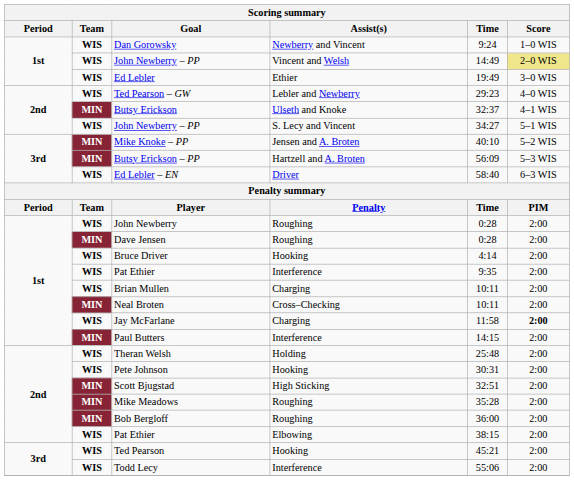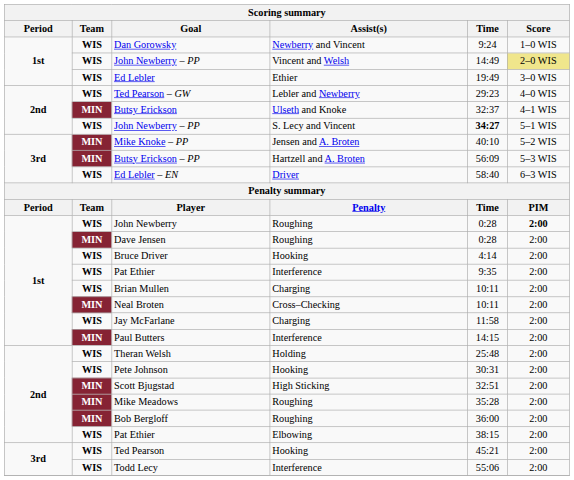(487, 126) normal -> (487, 126) bold
(538, 223) normal -> (538, 223) bold
(538, 321) bold -> (538, 321) normal
